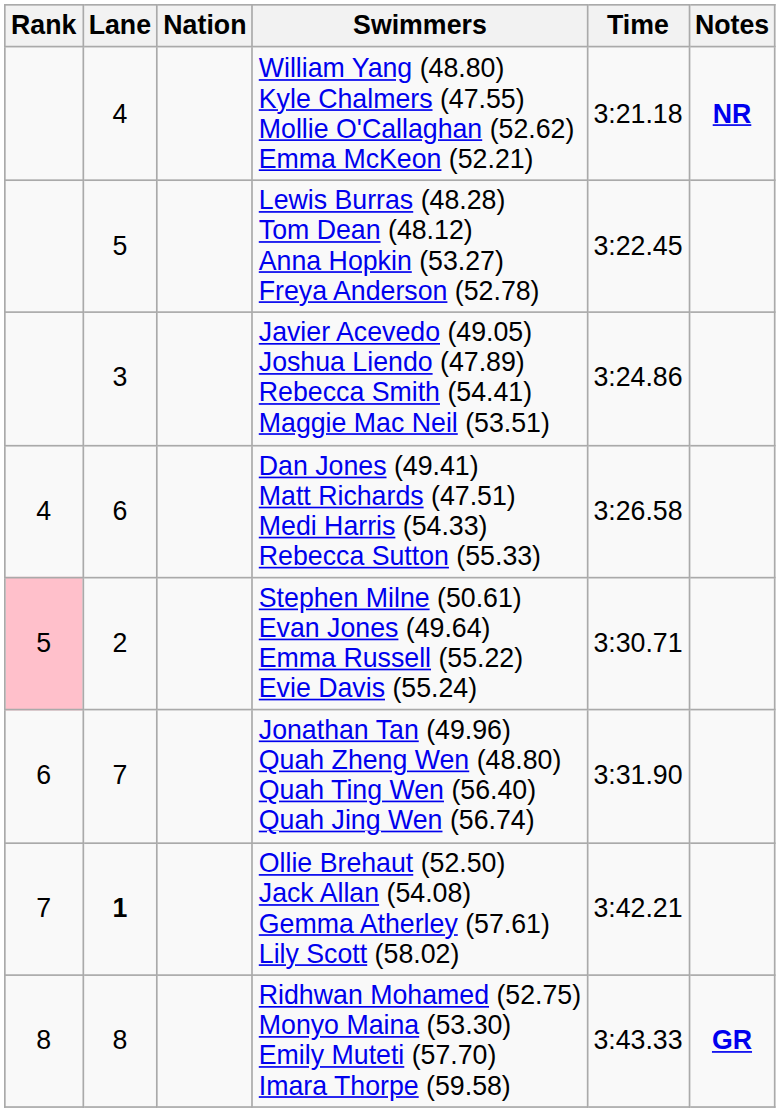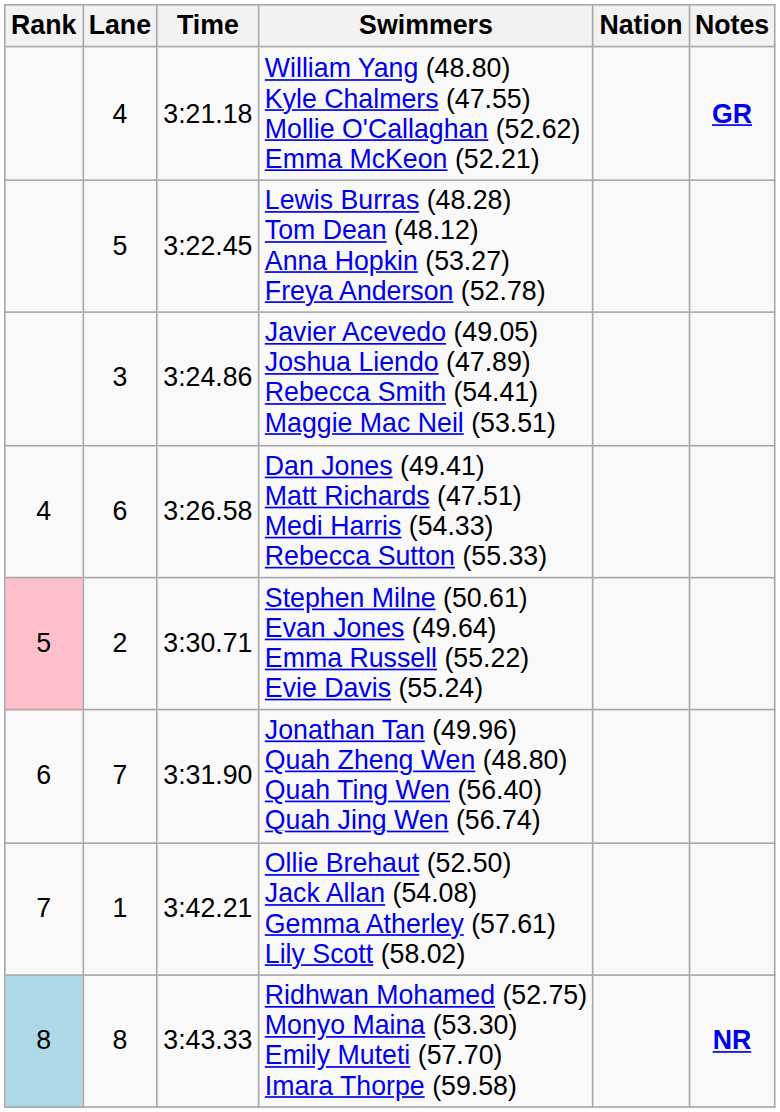columns swapped: (205, 25) <-> (638, 25)
(732, 113) NR -> (732, 113) GR
(120, 908) bold -> (120, 908) normal
(44, 1041) no background -> (44, 1041) lightblue background
(732, 1041) GR -> (732, 1041) NR
